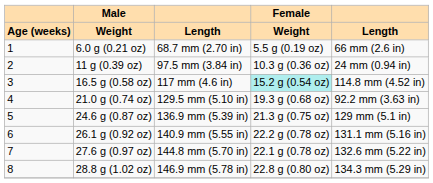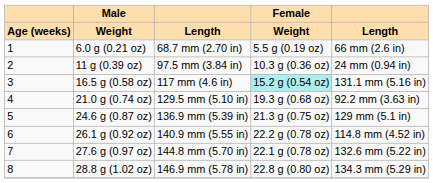(380, 83) 114.8 mm (4.52 in) -> (380, 83) 131.1 mm (5.16 in)
(380, 134) 131.1 mm (5.16 in) -> (380, 134) 114.8 mm (4.52 in)
